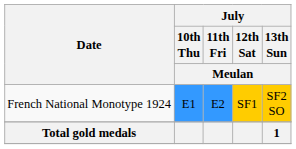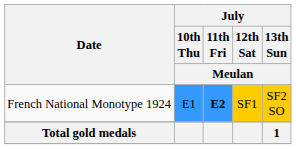(218, 103) normal -> (218, 103) bold
